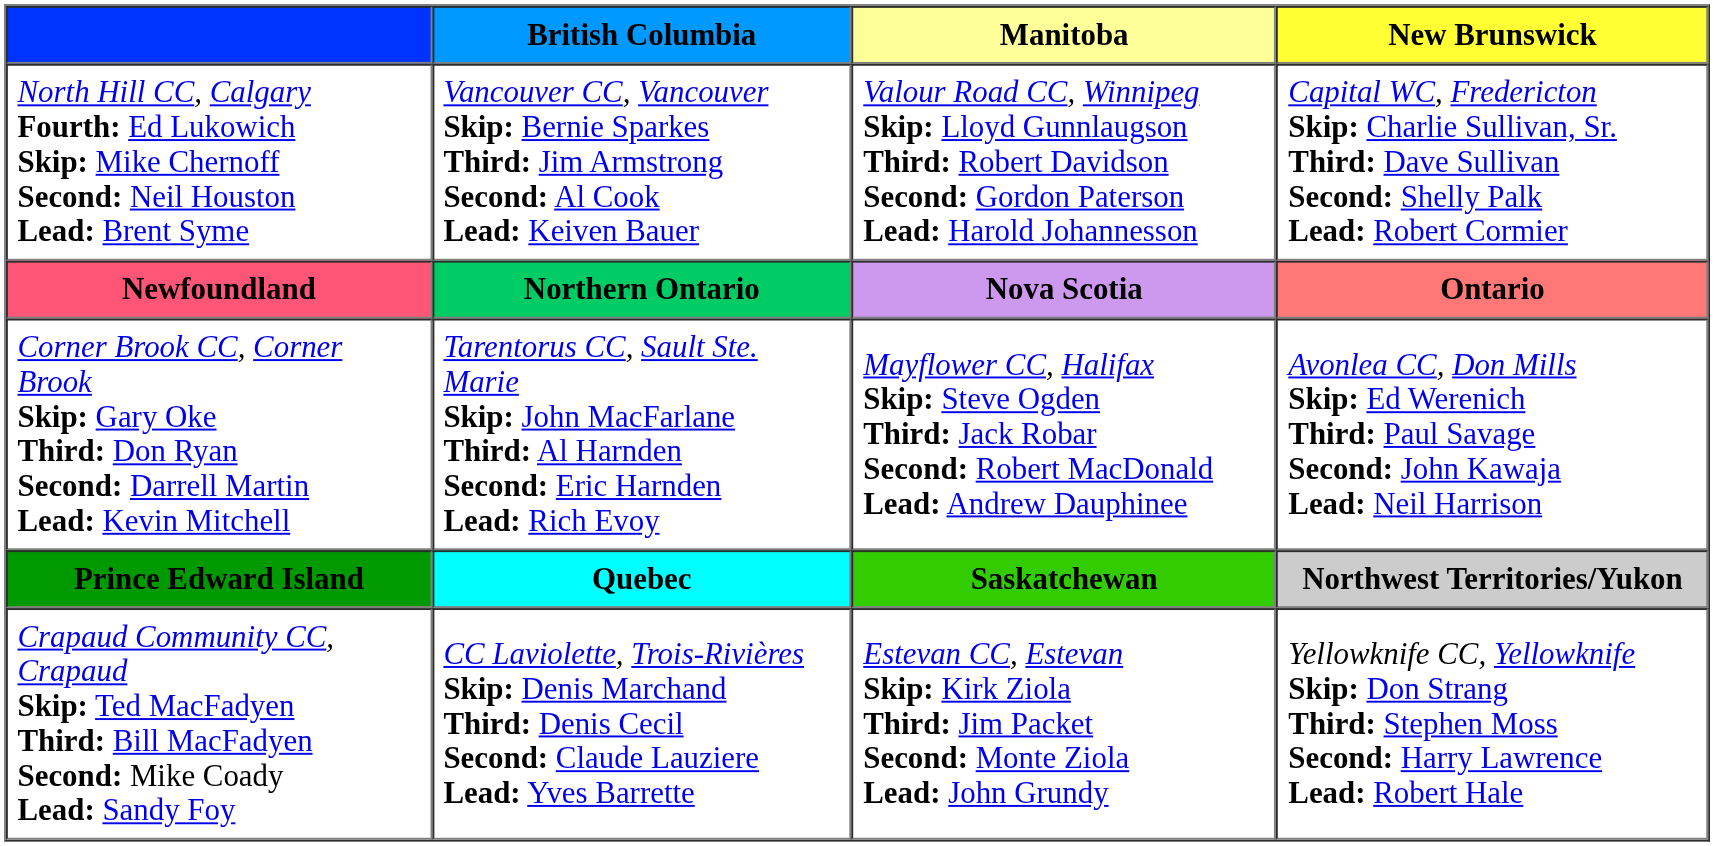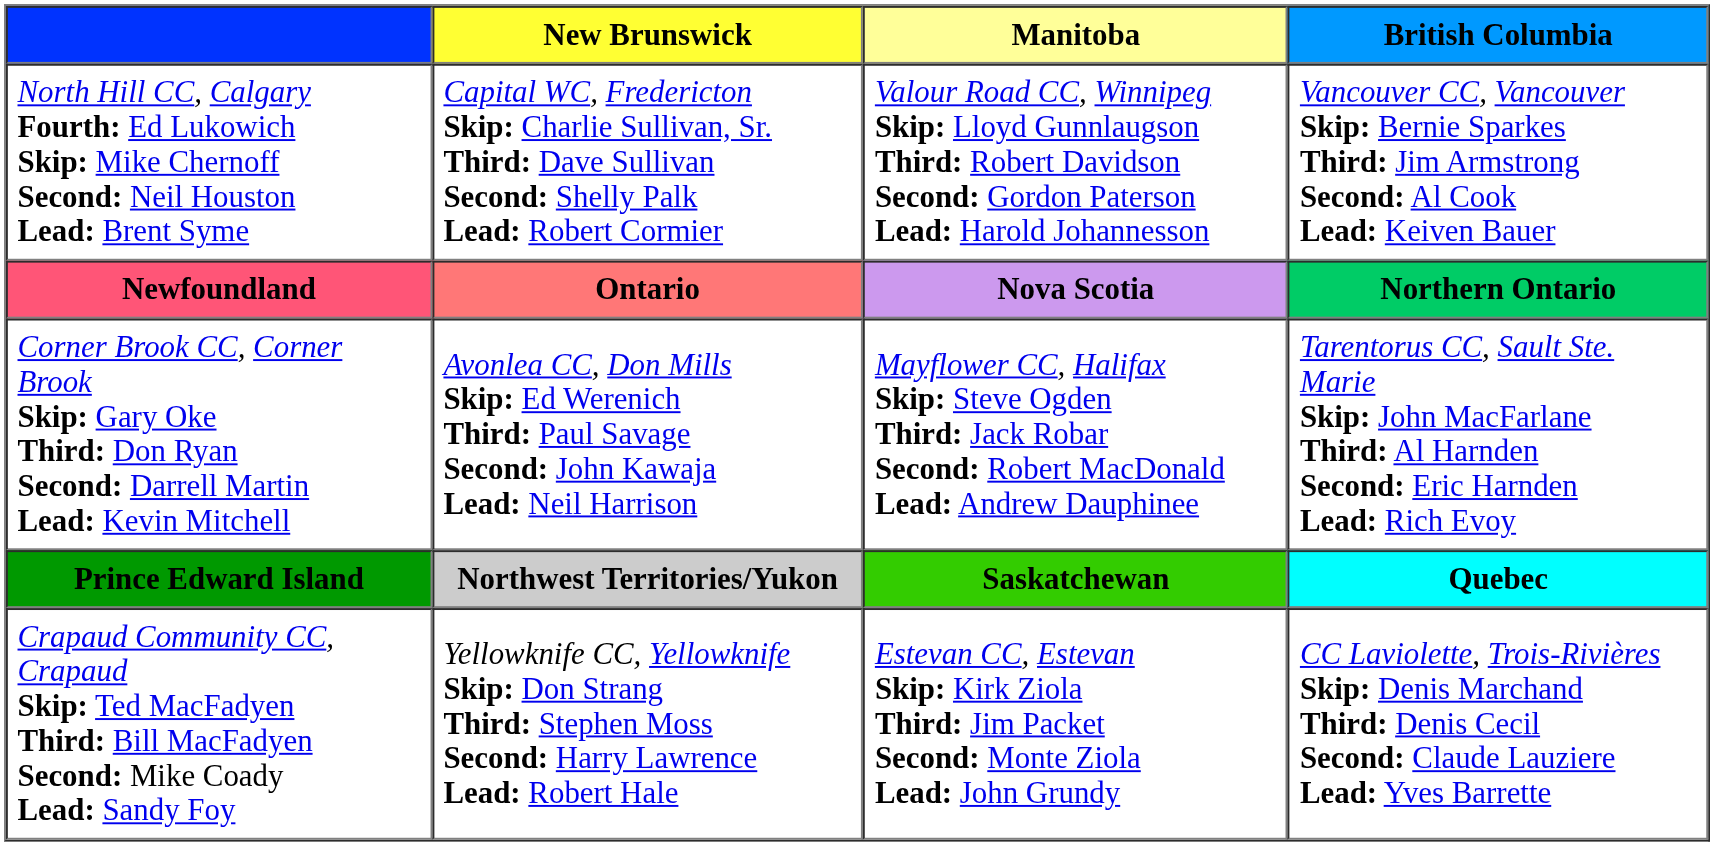columns swapped: (642, 34) <-> (1492, 34)
